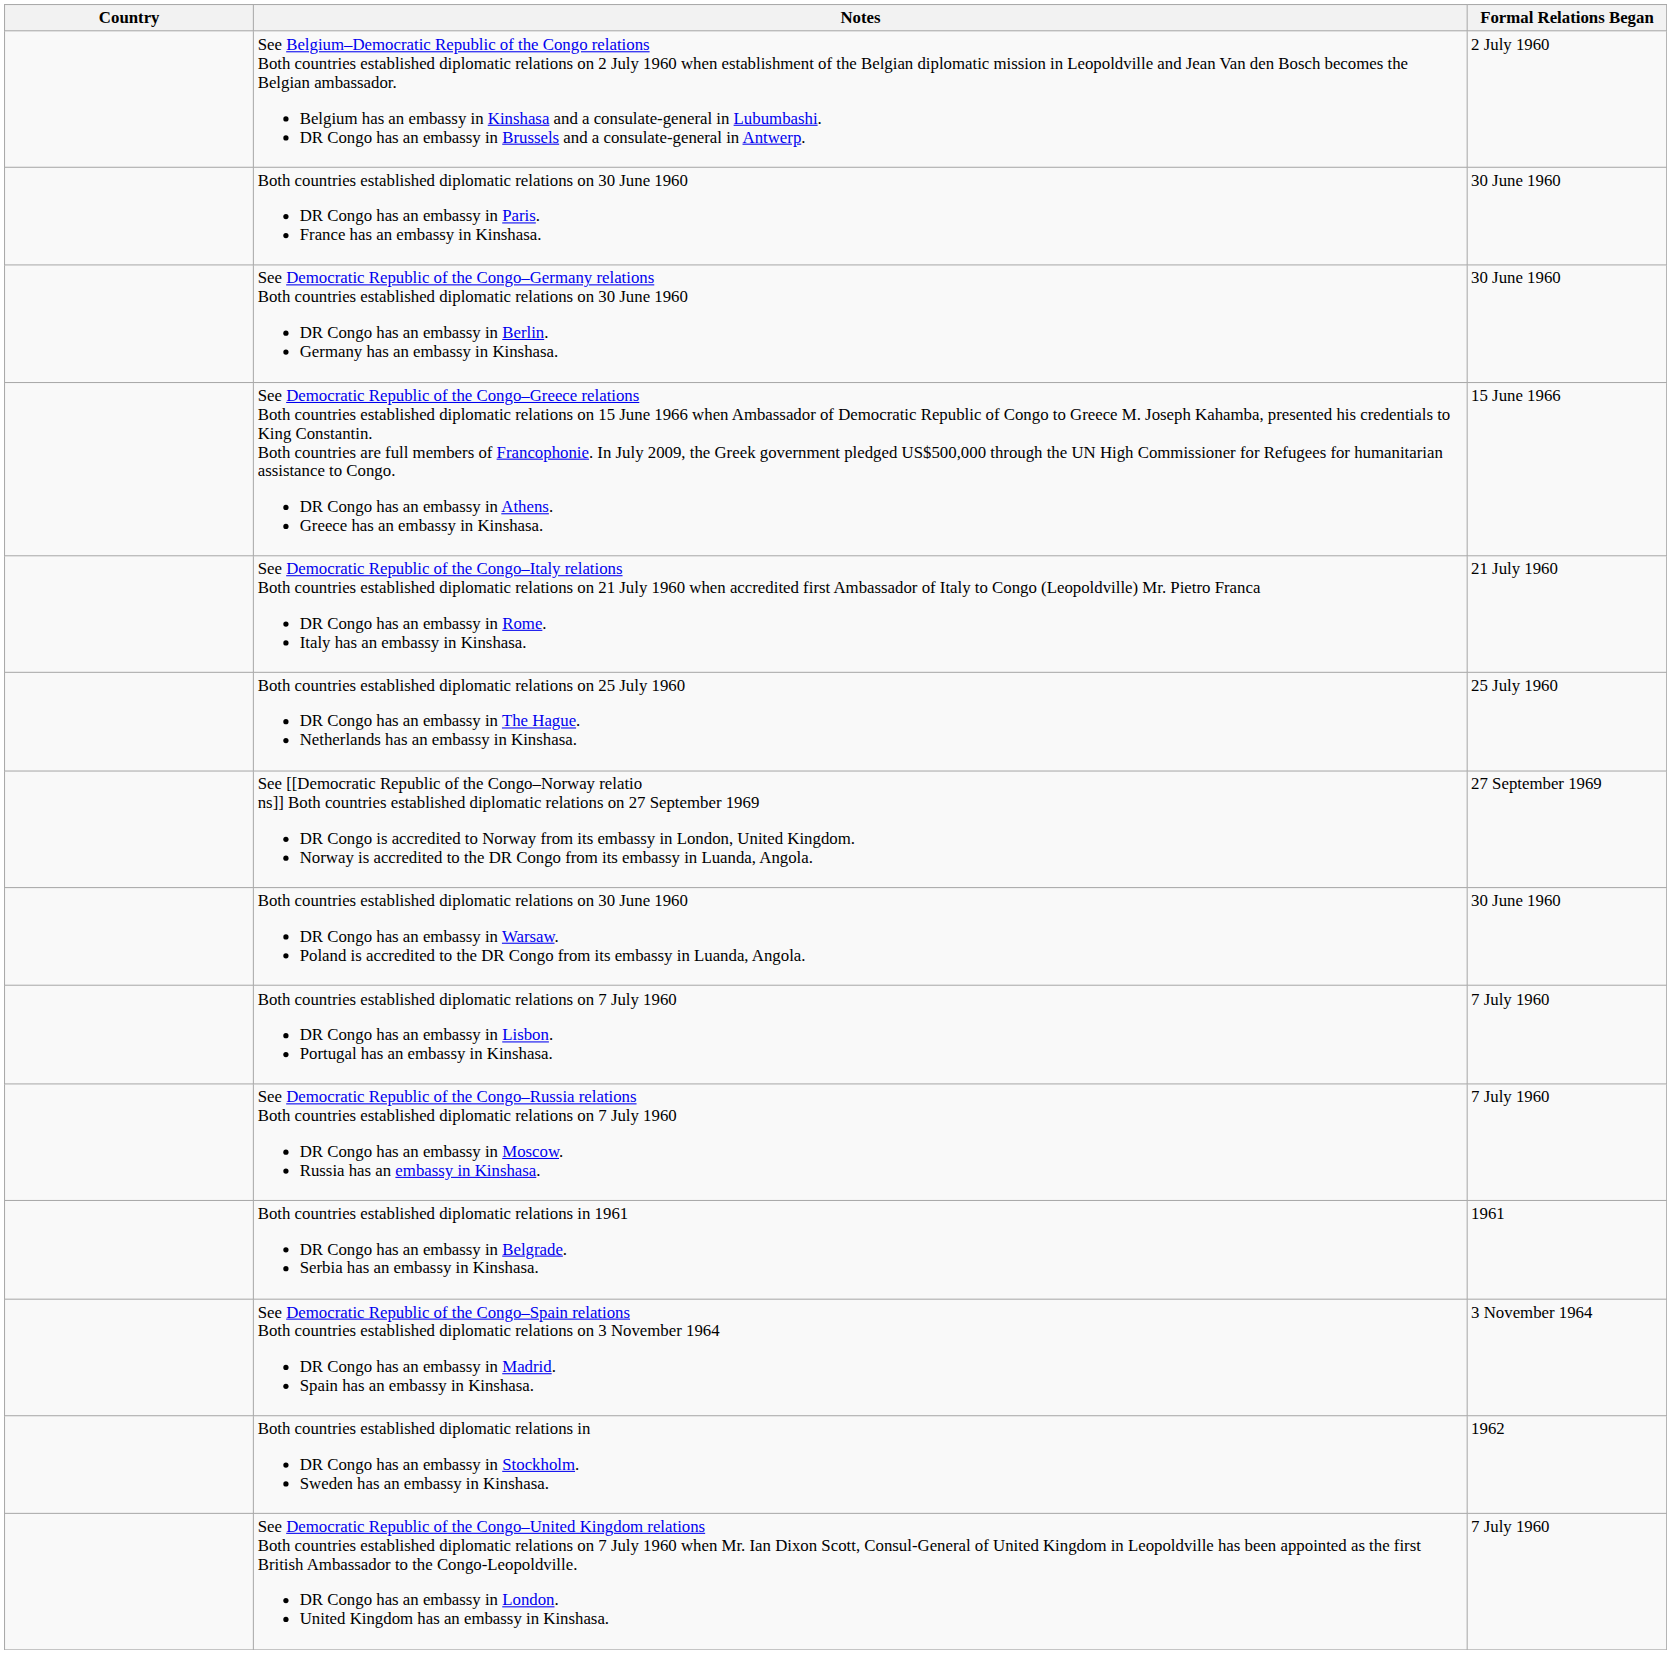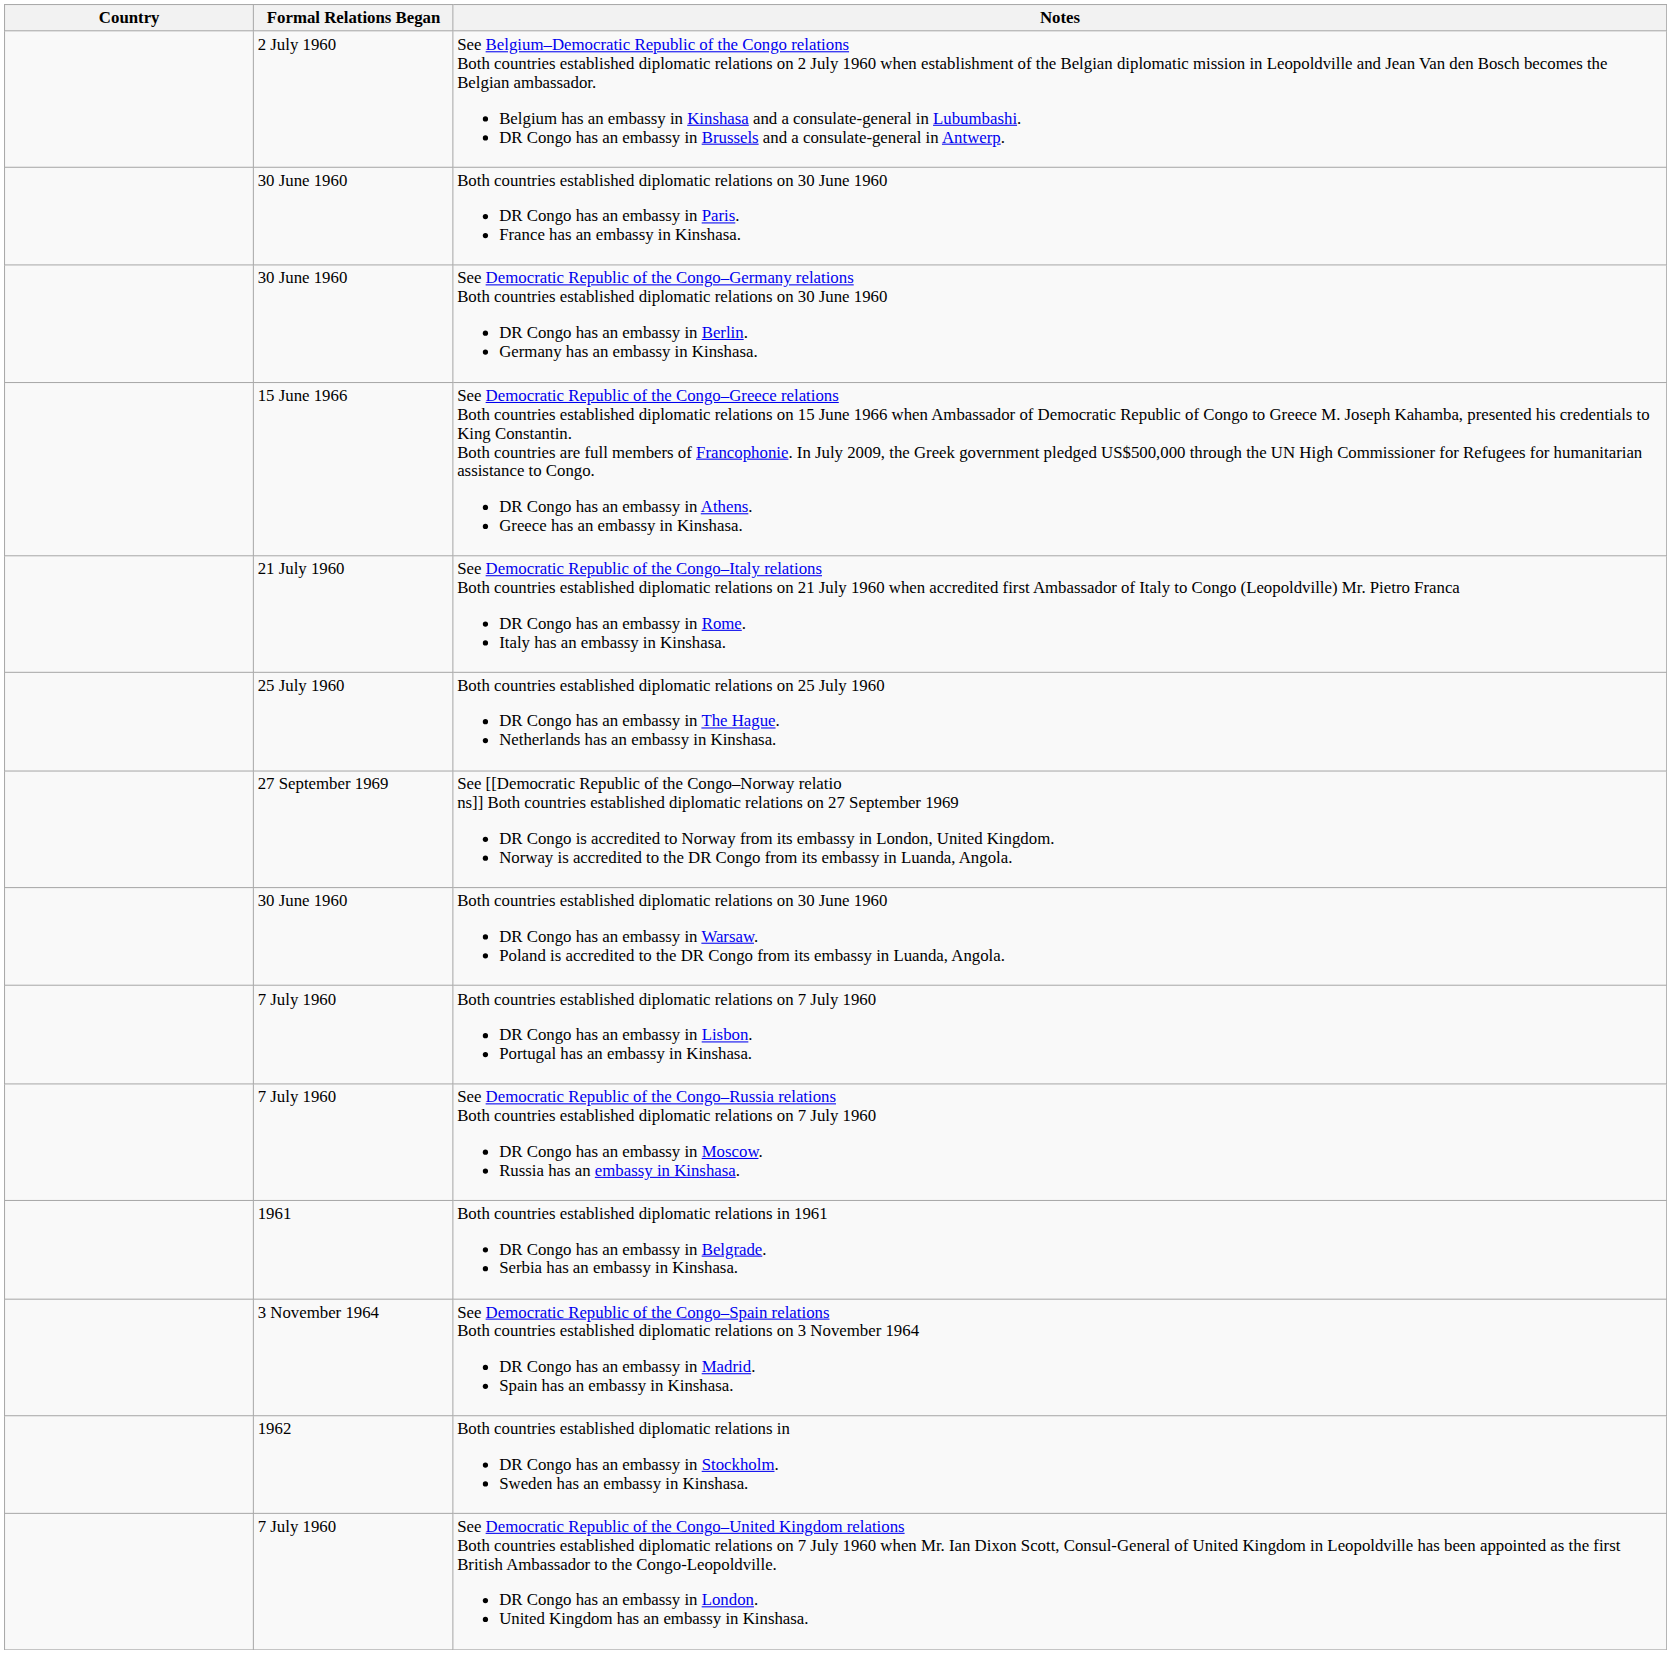columns swapped: (1567, 17) <-> (861, 17)
